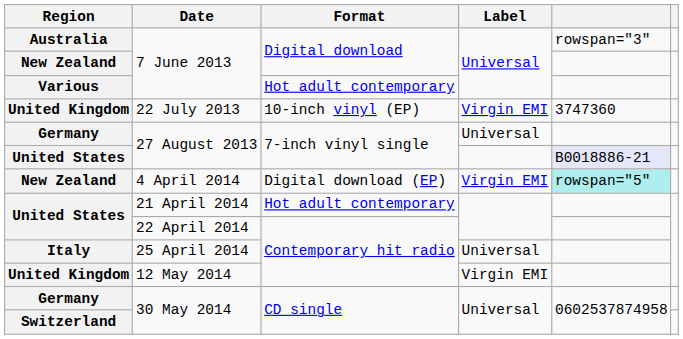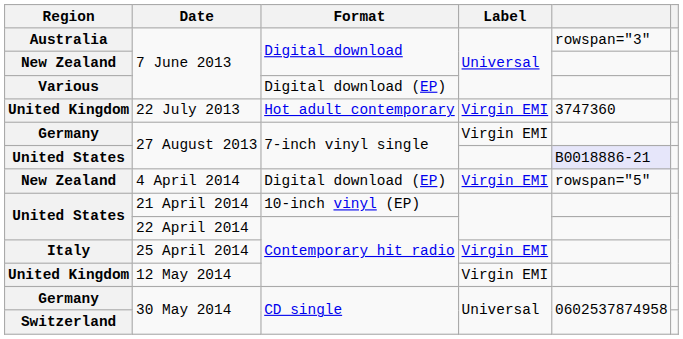(359, 87) Hot adult contemporary -> (355, 87) Digital download (EP)
(342, 110) 10-inch vinyl (EP) -> (359, 110) Hot adult contemporary
(501, 134) Universal -> (505, 134) Virgin EMI
(603, 181) paleturquoise background -> (603, 181) no background
(359, 204) Hot adult contemporary -> (342, 204) 10-inch vinyl (EP)
(501, 251) Universal -> (505, 251) Virgin EMI
